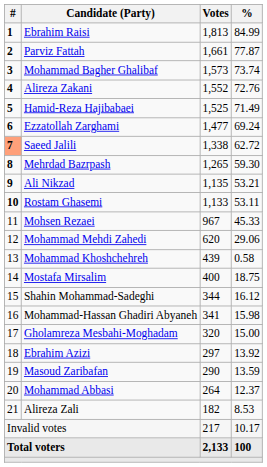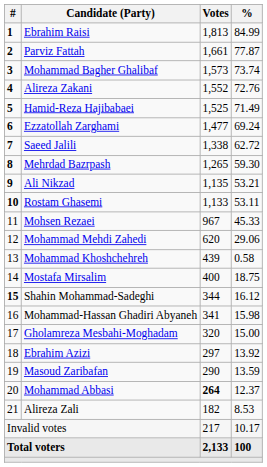(10, 145) lightsalmon background -> (10, 145) no background
(13, 296) normal -> (13, 296) bold
(211, 390) normal -> (211, 390) bold
